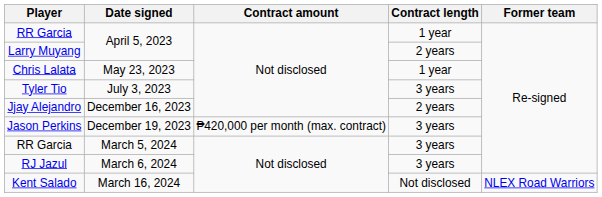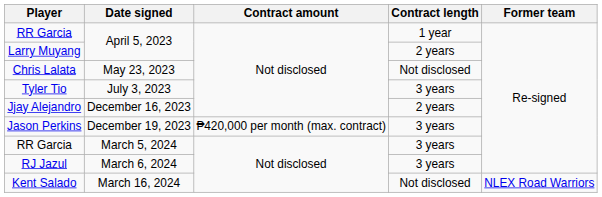(435, 70) 1 year -> (435, 70) Not disclosed
